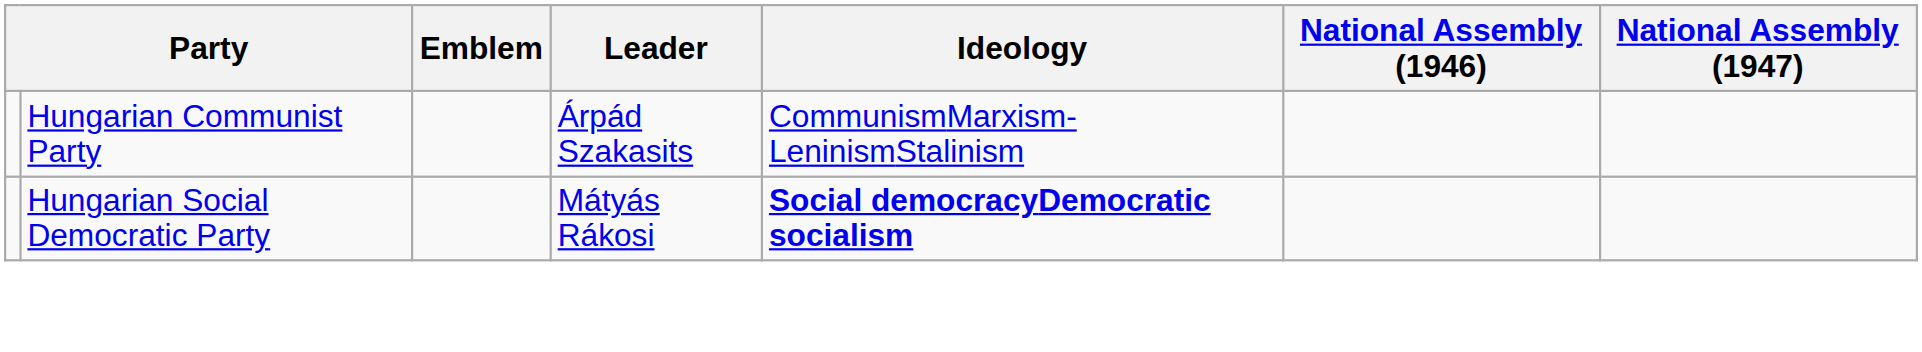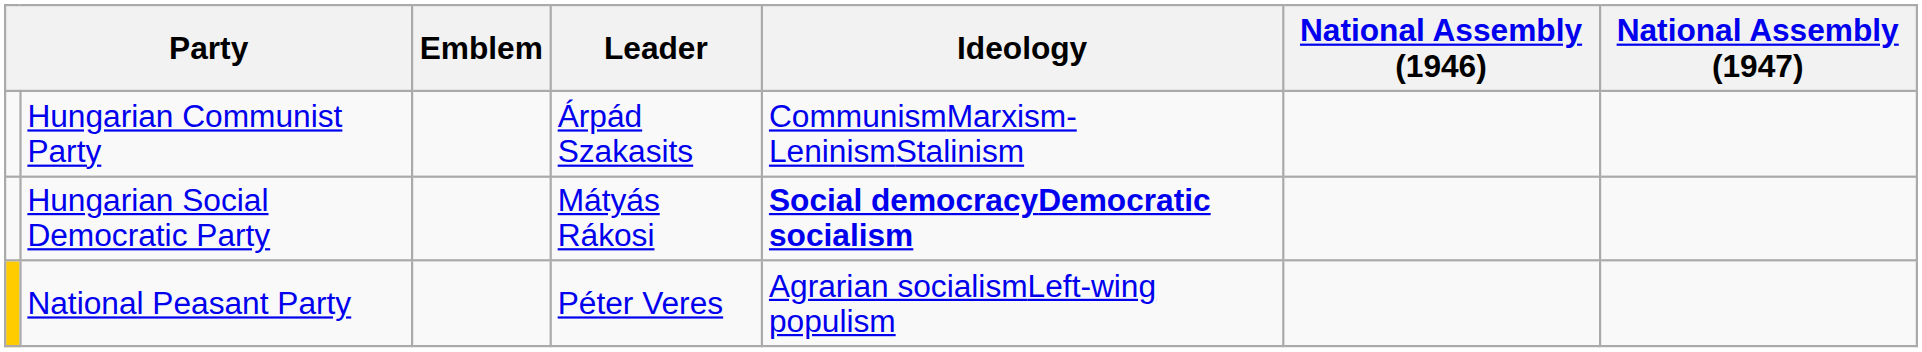+ row: (189, 304)
